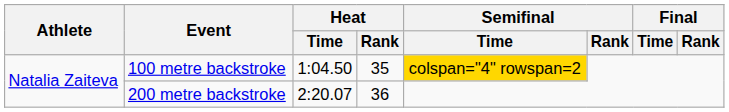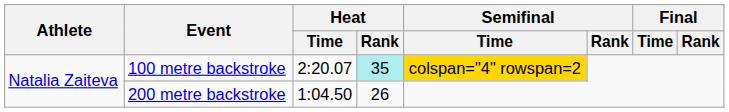(325, 68) 1:04.50 -> (325, 68) 2:20.07
(380, 68) no background -> (380, 68) paleturquoise background
(325, 94) 2:20.07 -> (325, 94) 1:04.50
(380, 94) 36 -> (380, 94) 26
